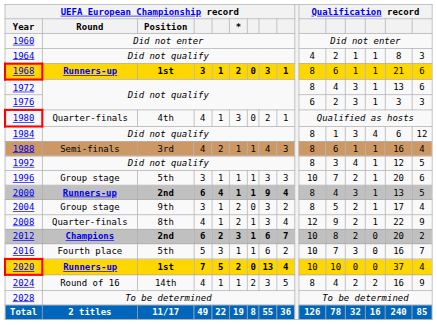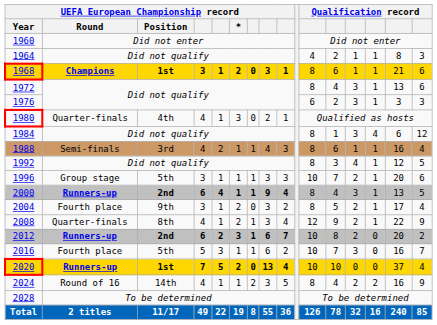(90, 72) Runners-up -> (90, 72) Champions
(90, 207) Group stage -> (90, 207) Fourth place
(90, 236) Champions -> (90, 236) Runners-up
